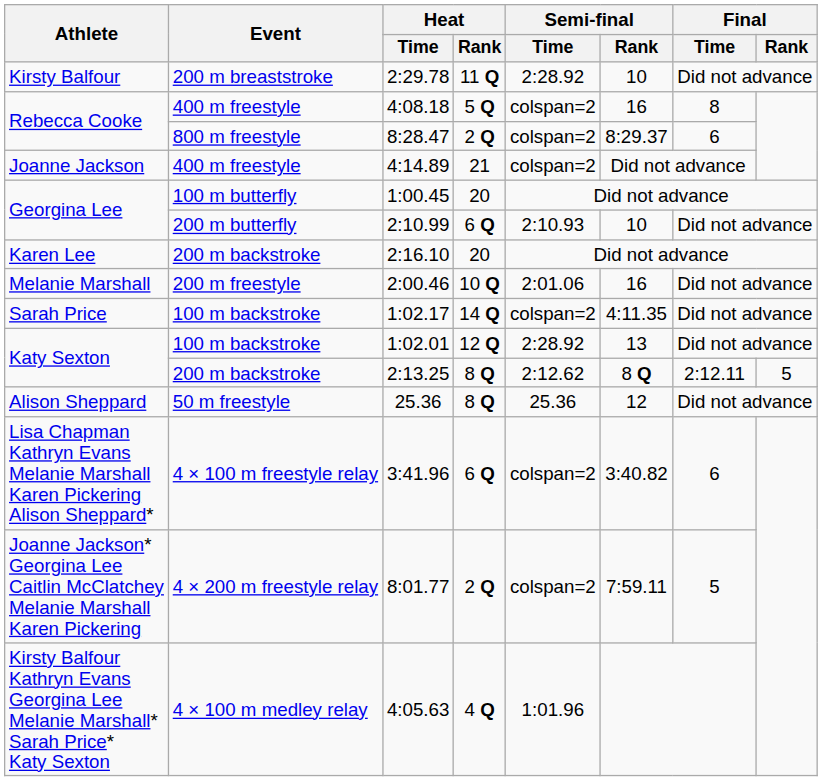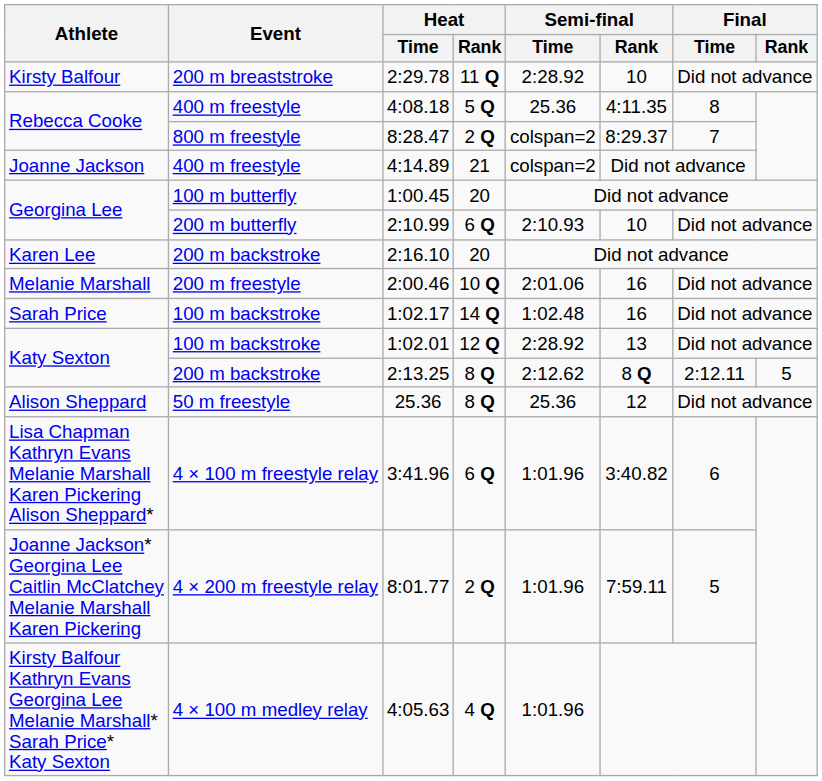(553, 107) colspan=2 -> (553, 107) 25.36
(636, 107) 16 -> (636, 107) 4:11.35
(715, 136) 6 -> (715, 136) 7
(553, 314) colspan=2 -> (553, 314) 1:02.48
(636, 314) 4:11.35 -> (636, 314) 16
(553, 474) colspan=2 -> (553, 474) 1:01.96
(553, 587) colspan=2 -> (553, 587) 1:01.96
